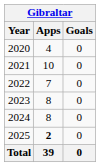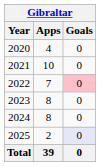(79, 83) no background -> (79, 83) pink background
(48, 135) bold -> (48, 135) normal
(79, 135) no background -> (79, 135) lavender background
